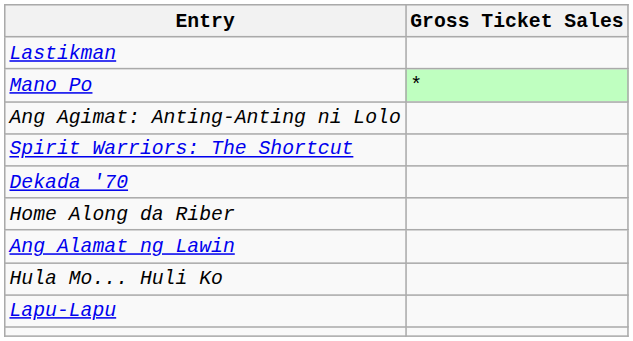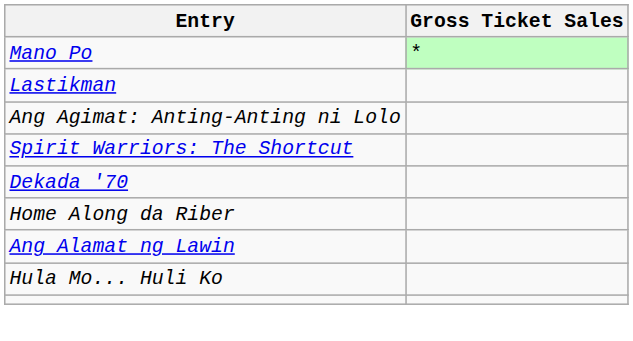rows swapped: (51, 85) <-> (63, 53)
- row: (63, 311)
